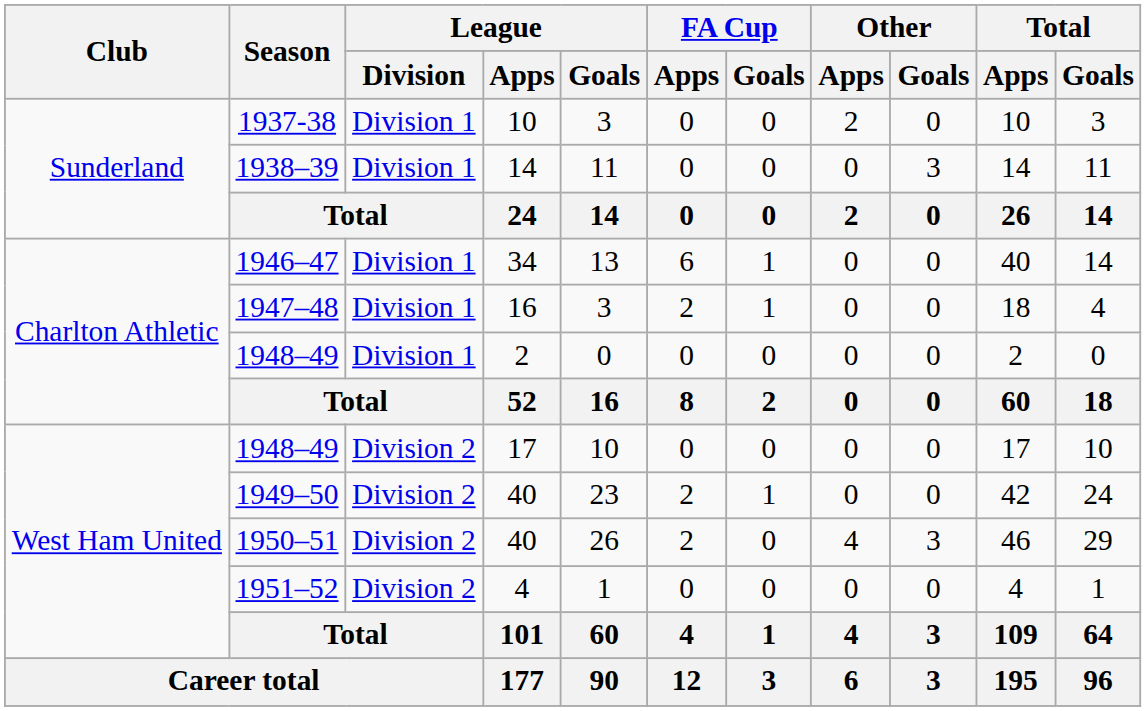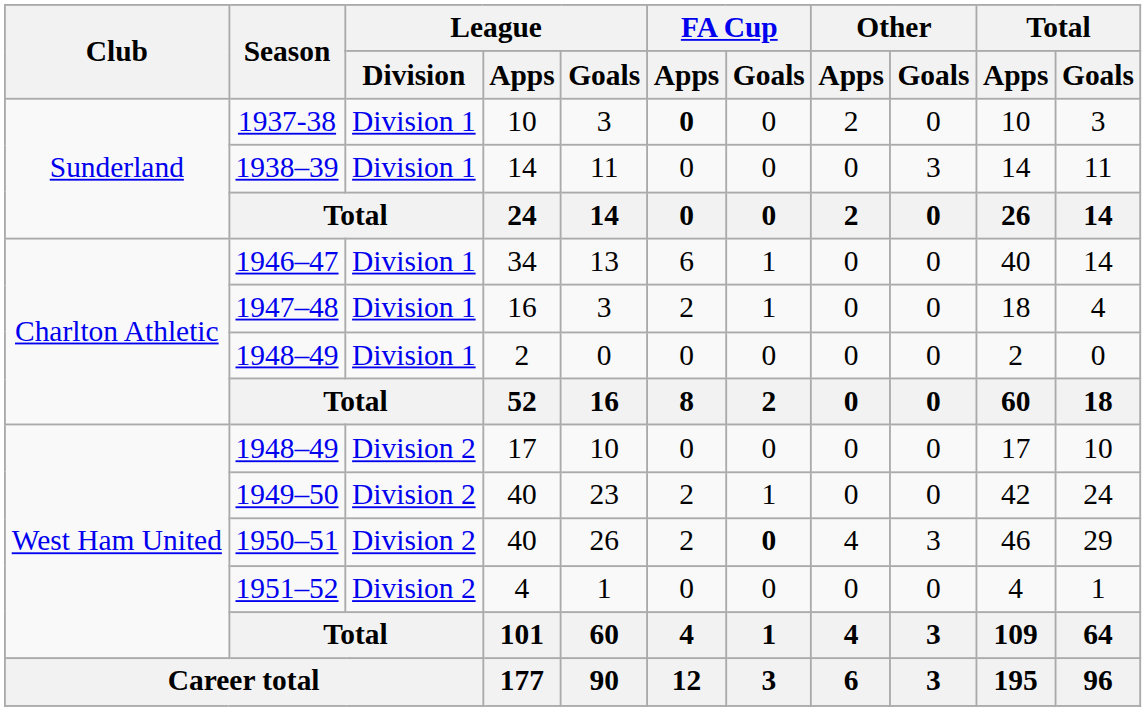(686, 121) normal -> (686, 121) bold
(769, 541) normal -> (769, 541) bold
